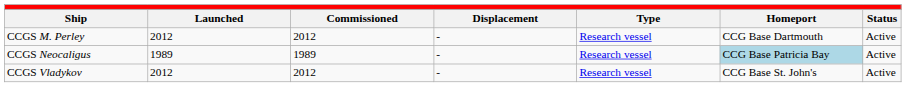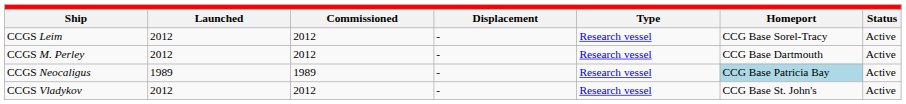+ row: (35, 36)
